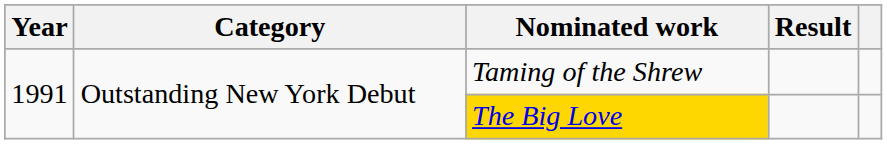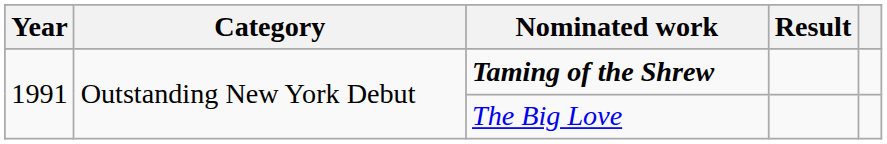(587, 71) normal -> (593, 71) bold
(547, 116) gold background -> (547, 116) no background
